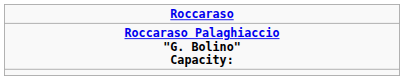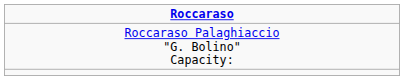(202, 47) bold -> (202, 47) normal
